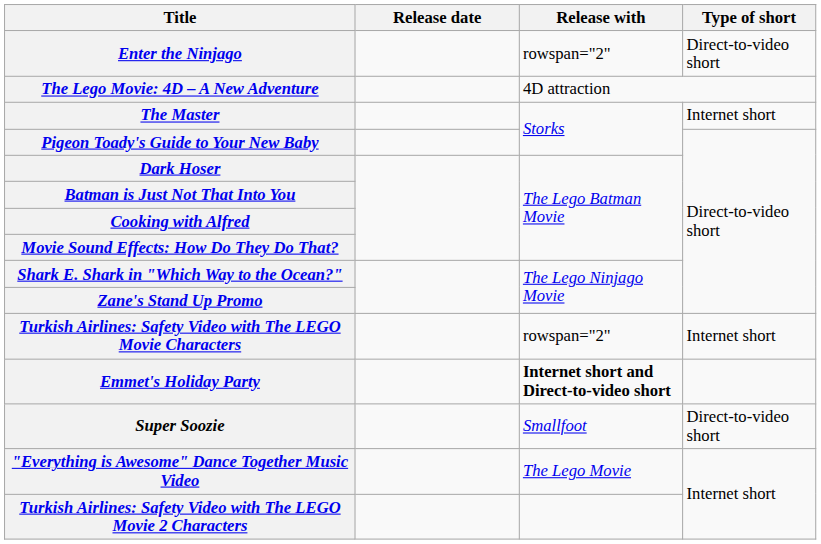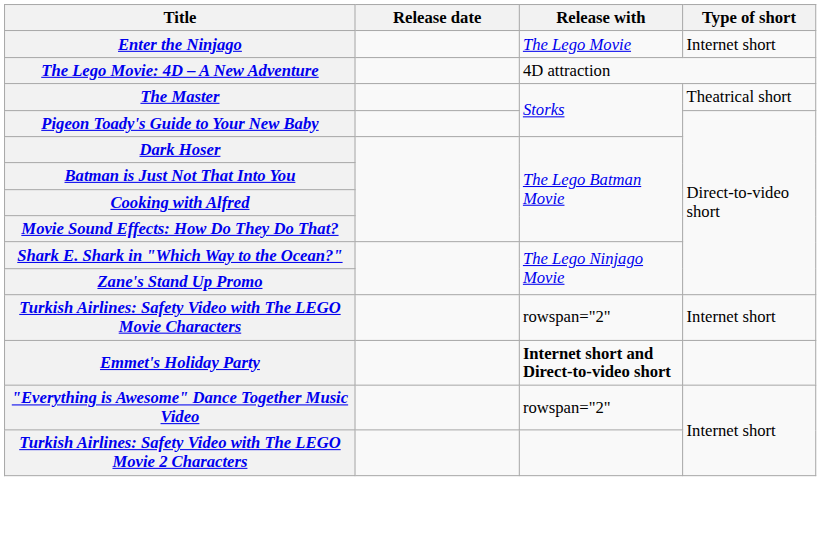(567, 53) rowspan="2" -> (577, 44) The Lego Movie
(738, 53) Direct-to-video short -> (731, 44) Internet short
(731, 115) Internet short -> (739, 96) Theatrical short
- row: (180, 426)
(577, 471) The Lego Movie -> (567, 407) rowspan="2"
